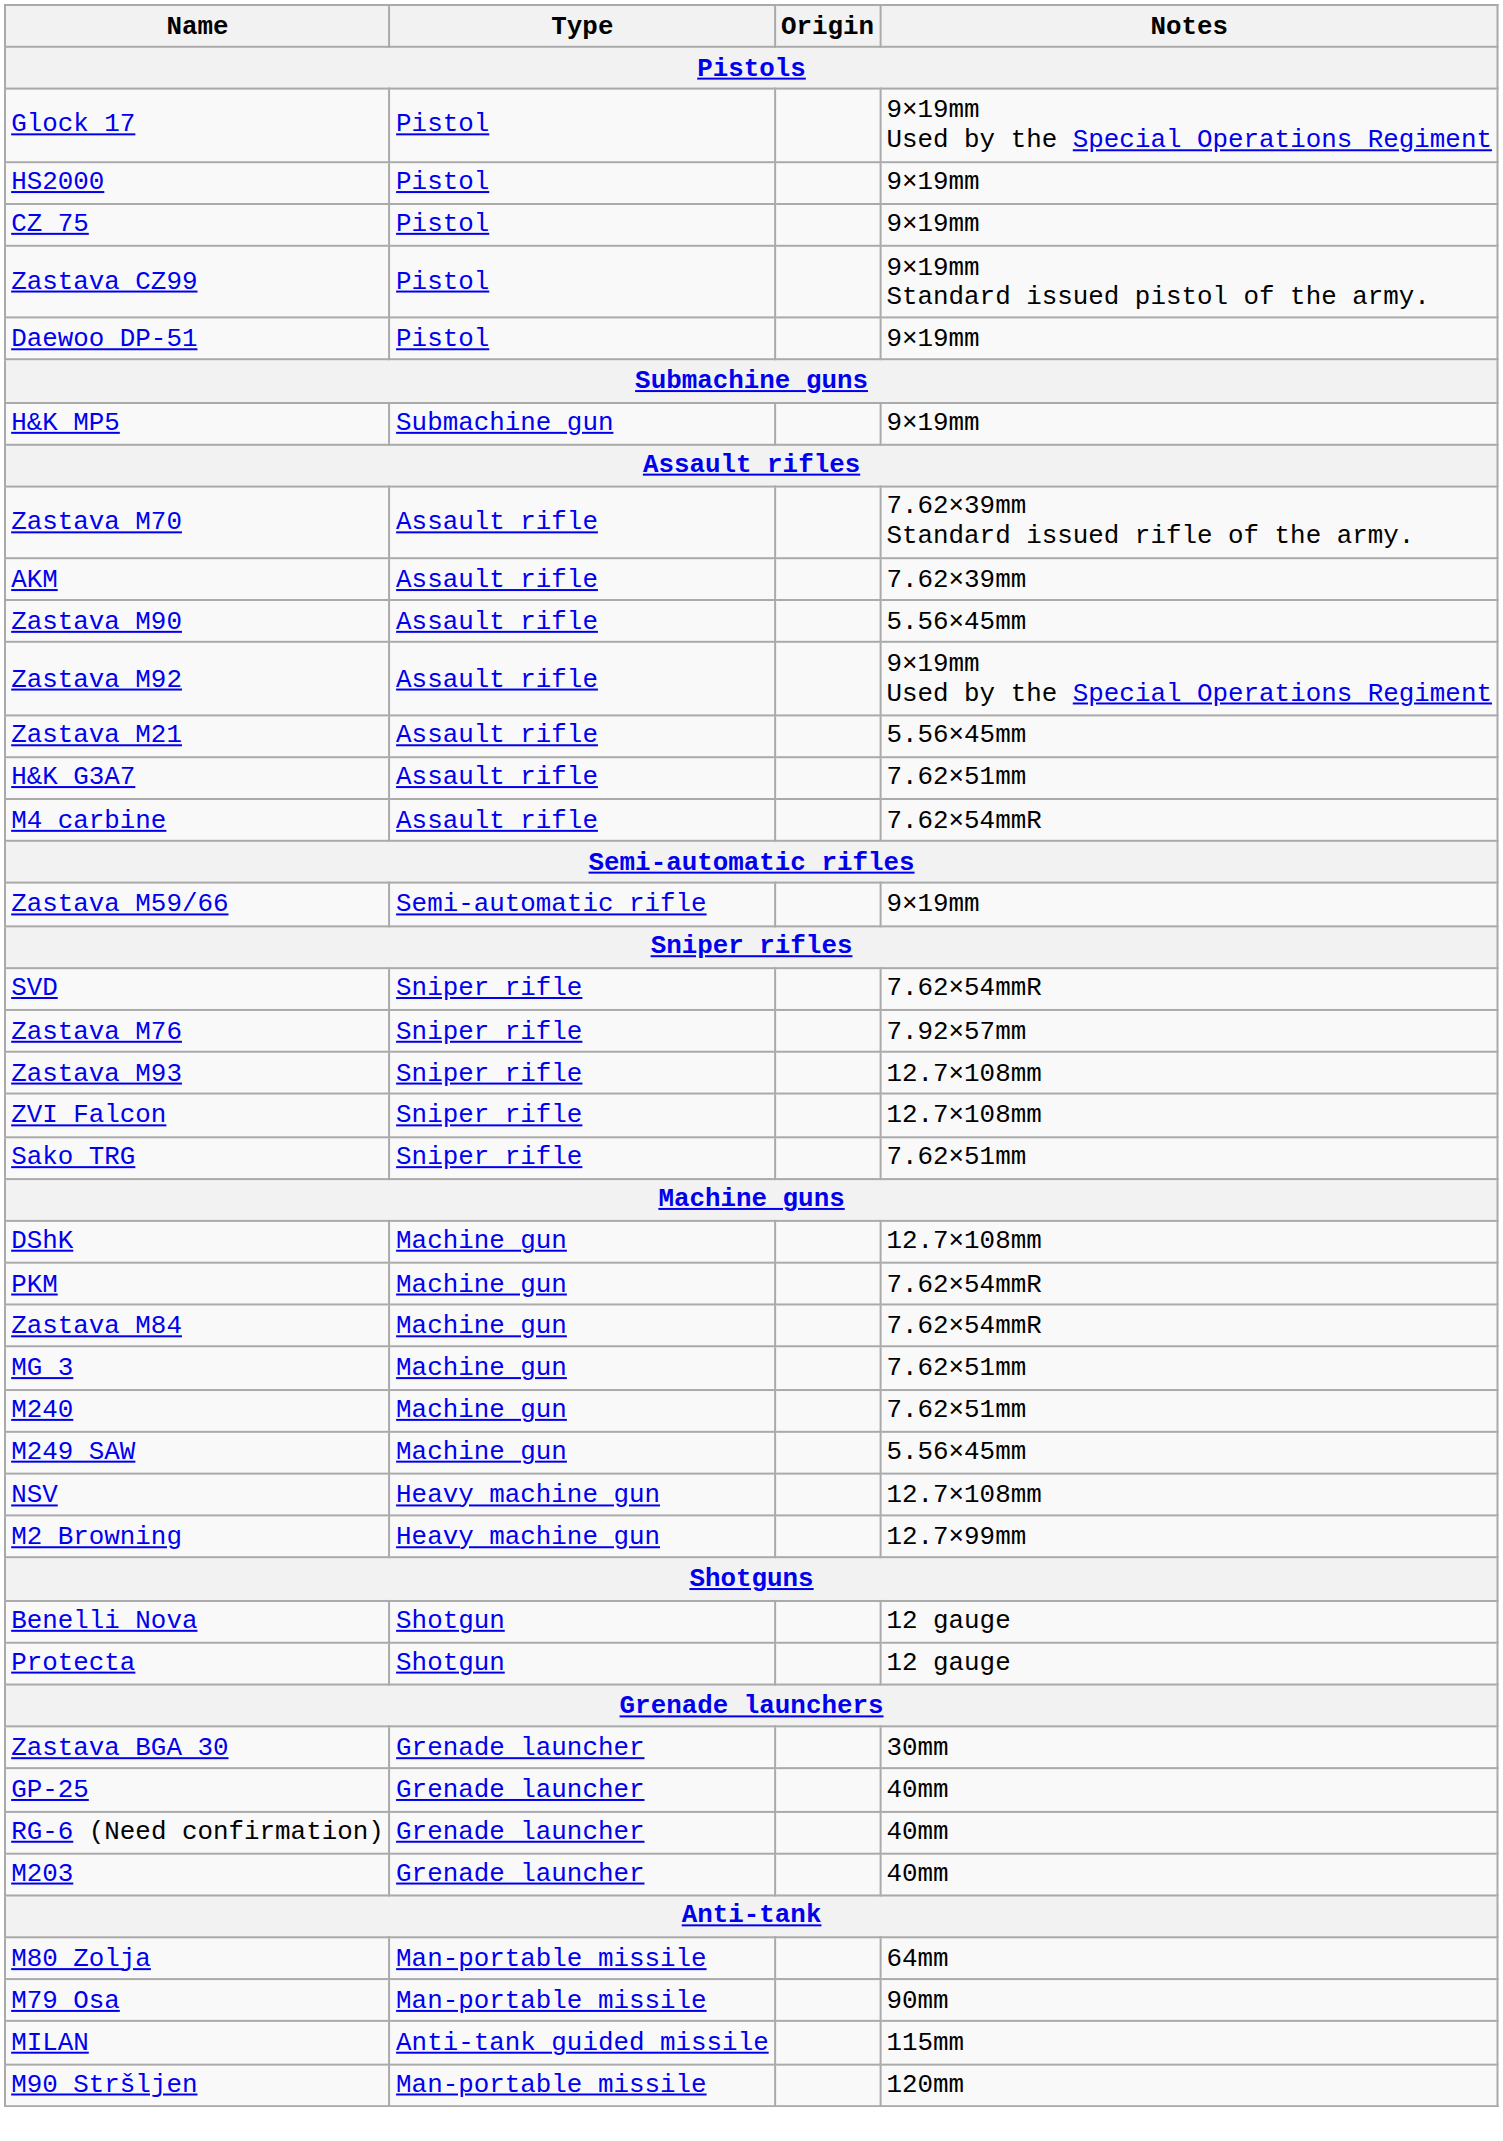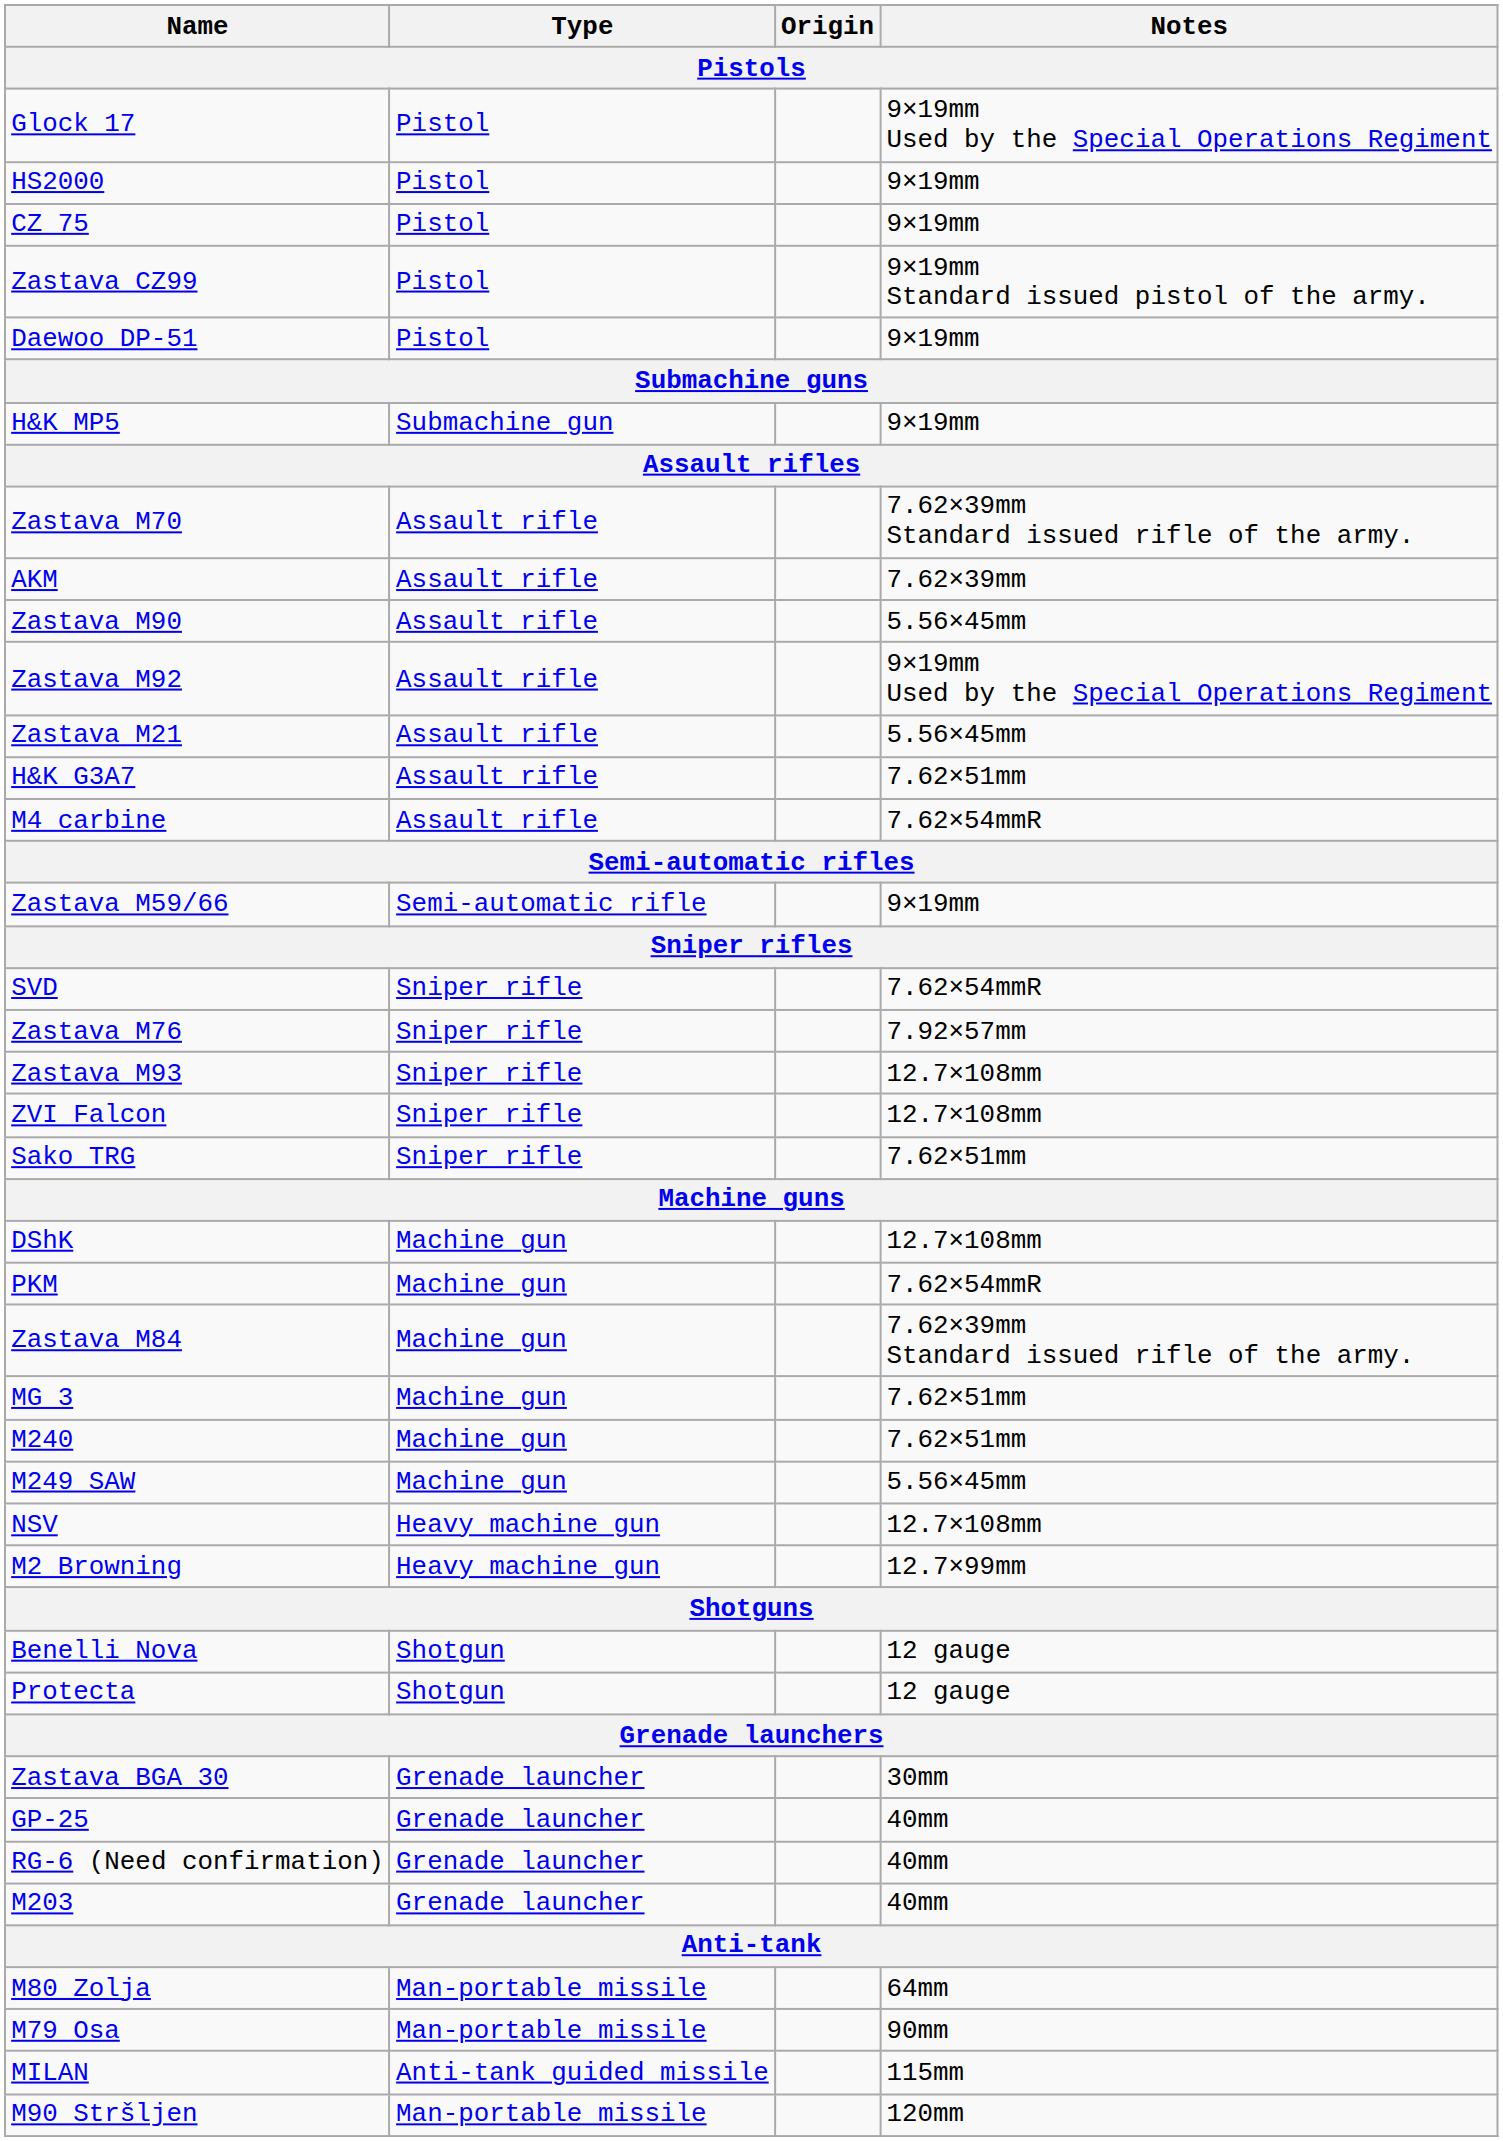(964, 1326) 7.62×54mmR -> (1150, 1341) 7.62×39mm Standard issued rifle of the army.
